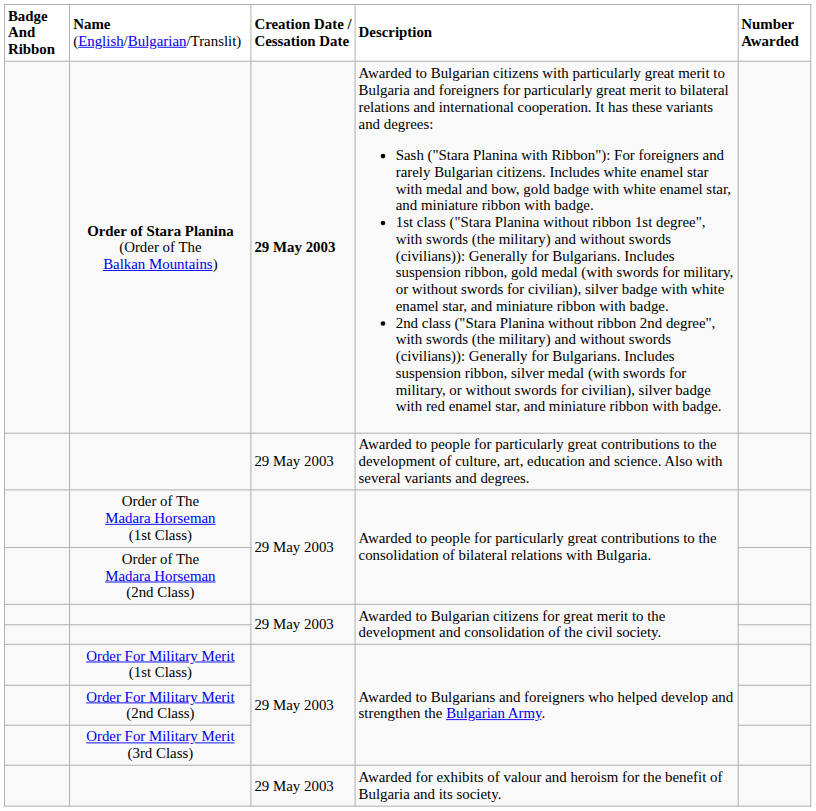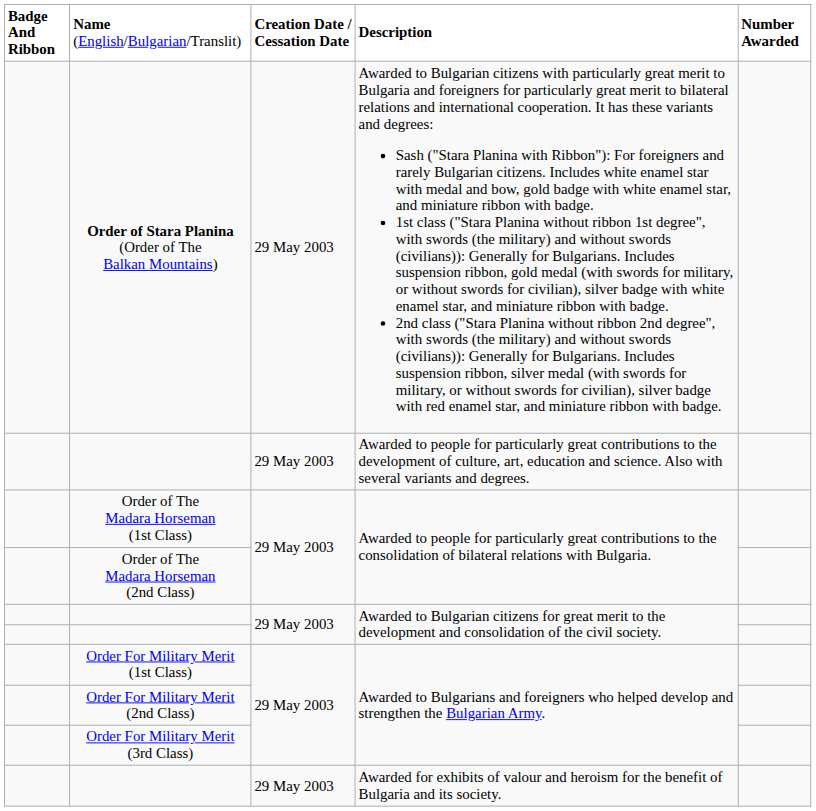(295, 247) bold -> (294, 247) normal
